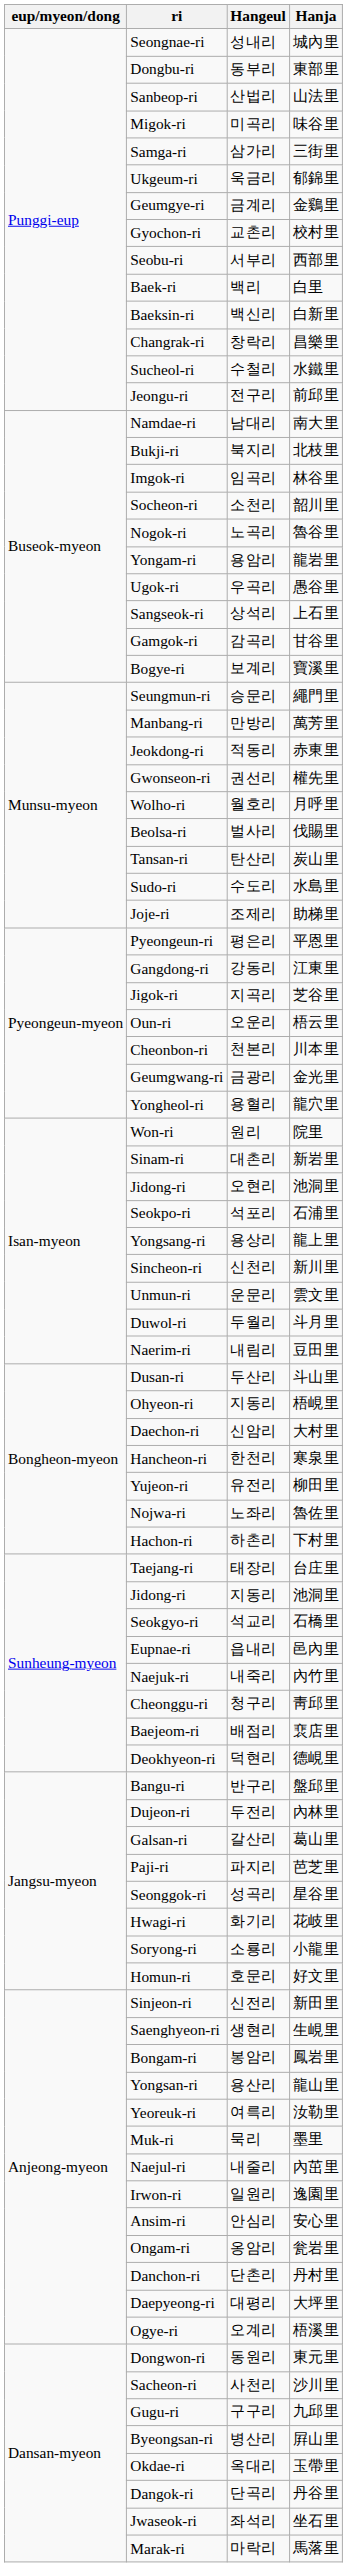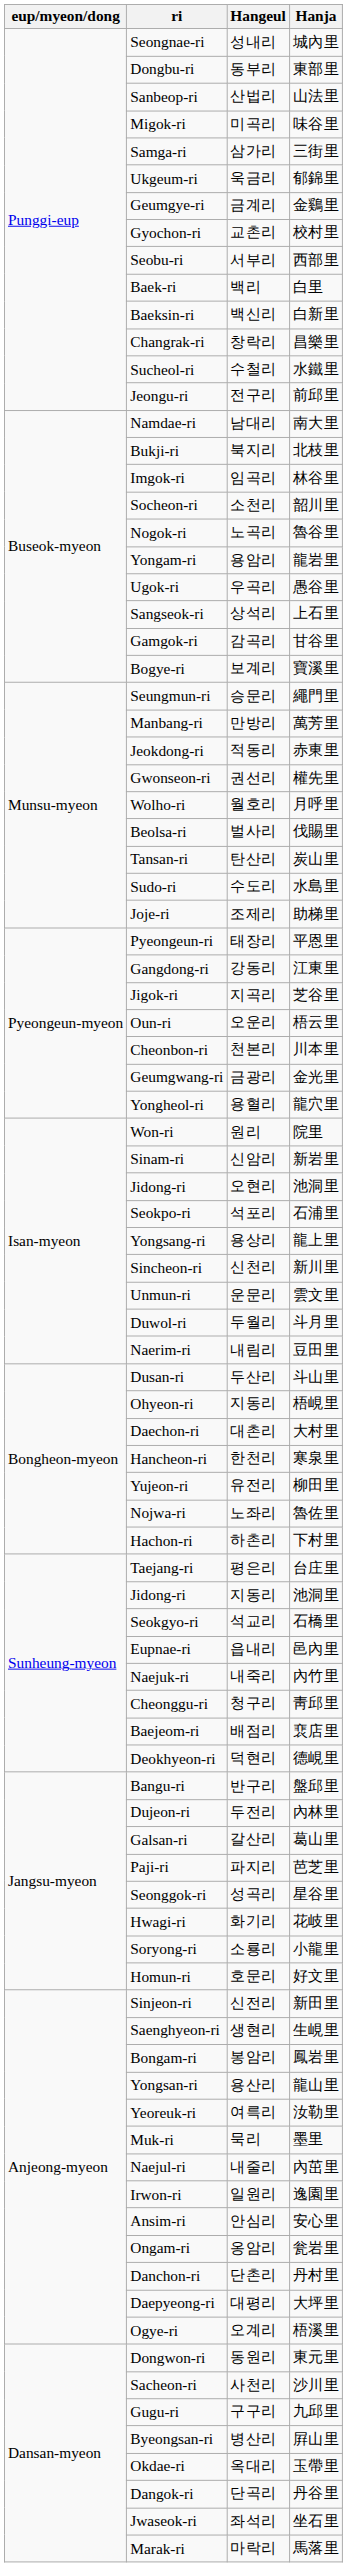(253, 940) 평은리 -> (253, 940) 태장리
(253, 1158) 대촌리 -> (253, 1158) 신암리
(253, 1431) 신암리 -> (253, 1431) 대촌리
(253, 1567) 태장리 -> (253, 1567) 평은리
